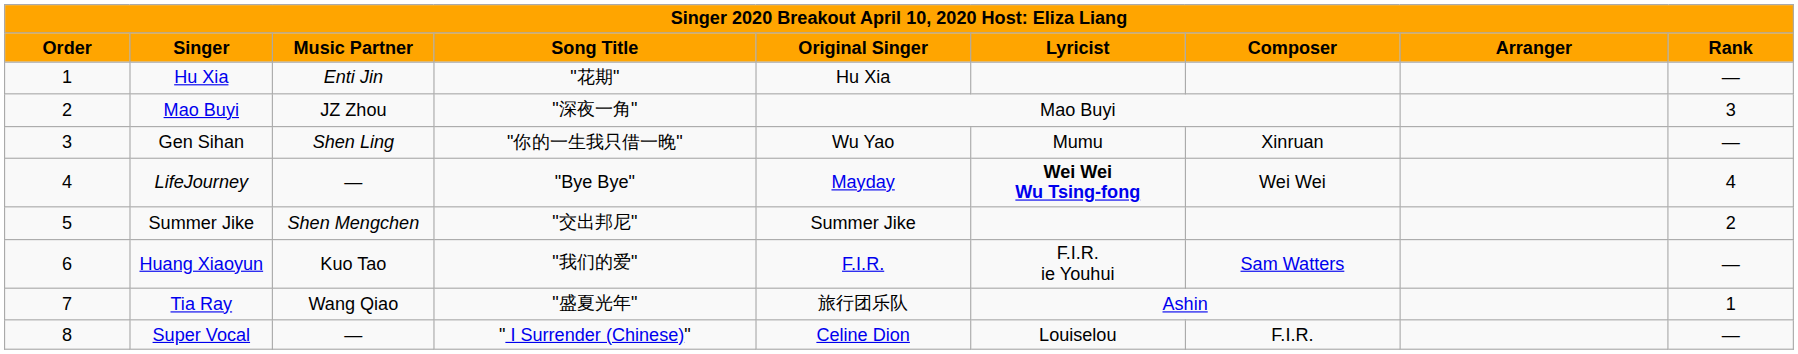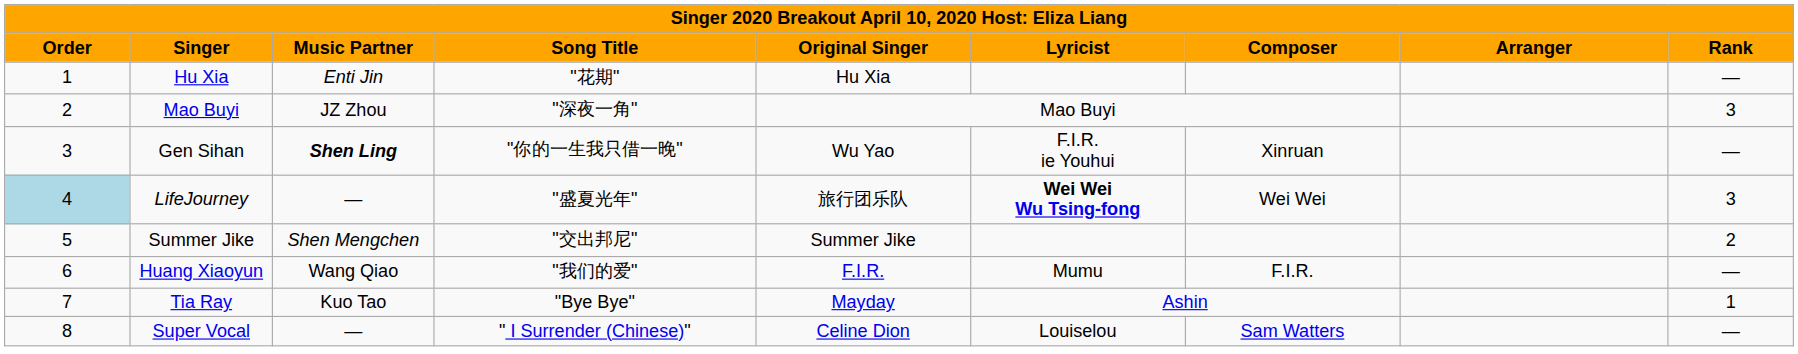(353, 142) normal -> (353, 150) bold
(1078, 142) Mumu -> (1078, 150) F.I.R. ie Youhui
(67, 182) no background -> (67, 199) lightblue background
(595, 182) "Bye Bye" -> (595, 198) "盛夏光年"
(863, 182) Mayday -> (863, 198) 旅行团乐队
(1731, 182) 4 -> (1731, 199) 3
(353, 263) Kuo Tao -> (353, 272) Wang Qiao
(1078, 263) F.I.R. ie Youhui -> (1078, 272) Mumu
(1292, 263) Sam Watters -> (1292, 272) F.I.R.
(353, 304) Wang Qiao -> (353, 302) Kuo Tao
(595, 303) "盛夏光年" -> (595, 302) "Bye Bye"
(863, 303) 旅行团乐队 -> (863, 302) Mayday
(1292, 334) F.I.R. -> (1292, 331) Sam Watters
